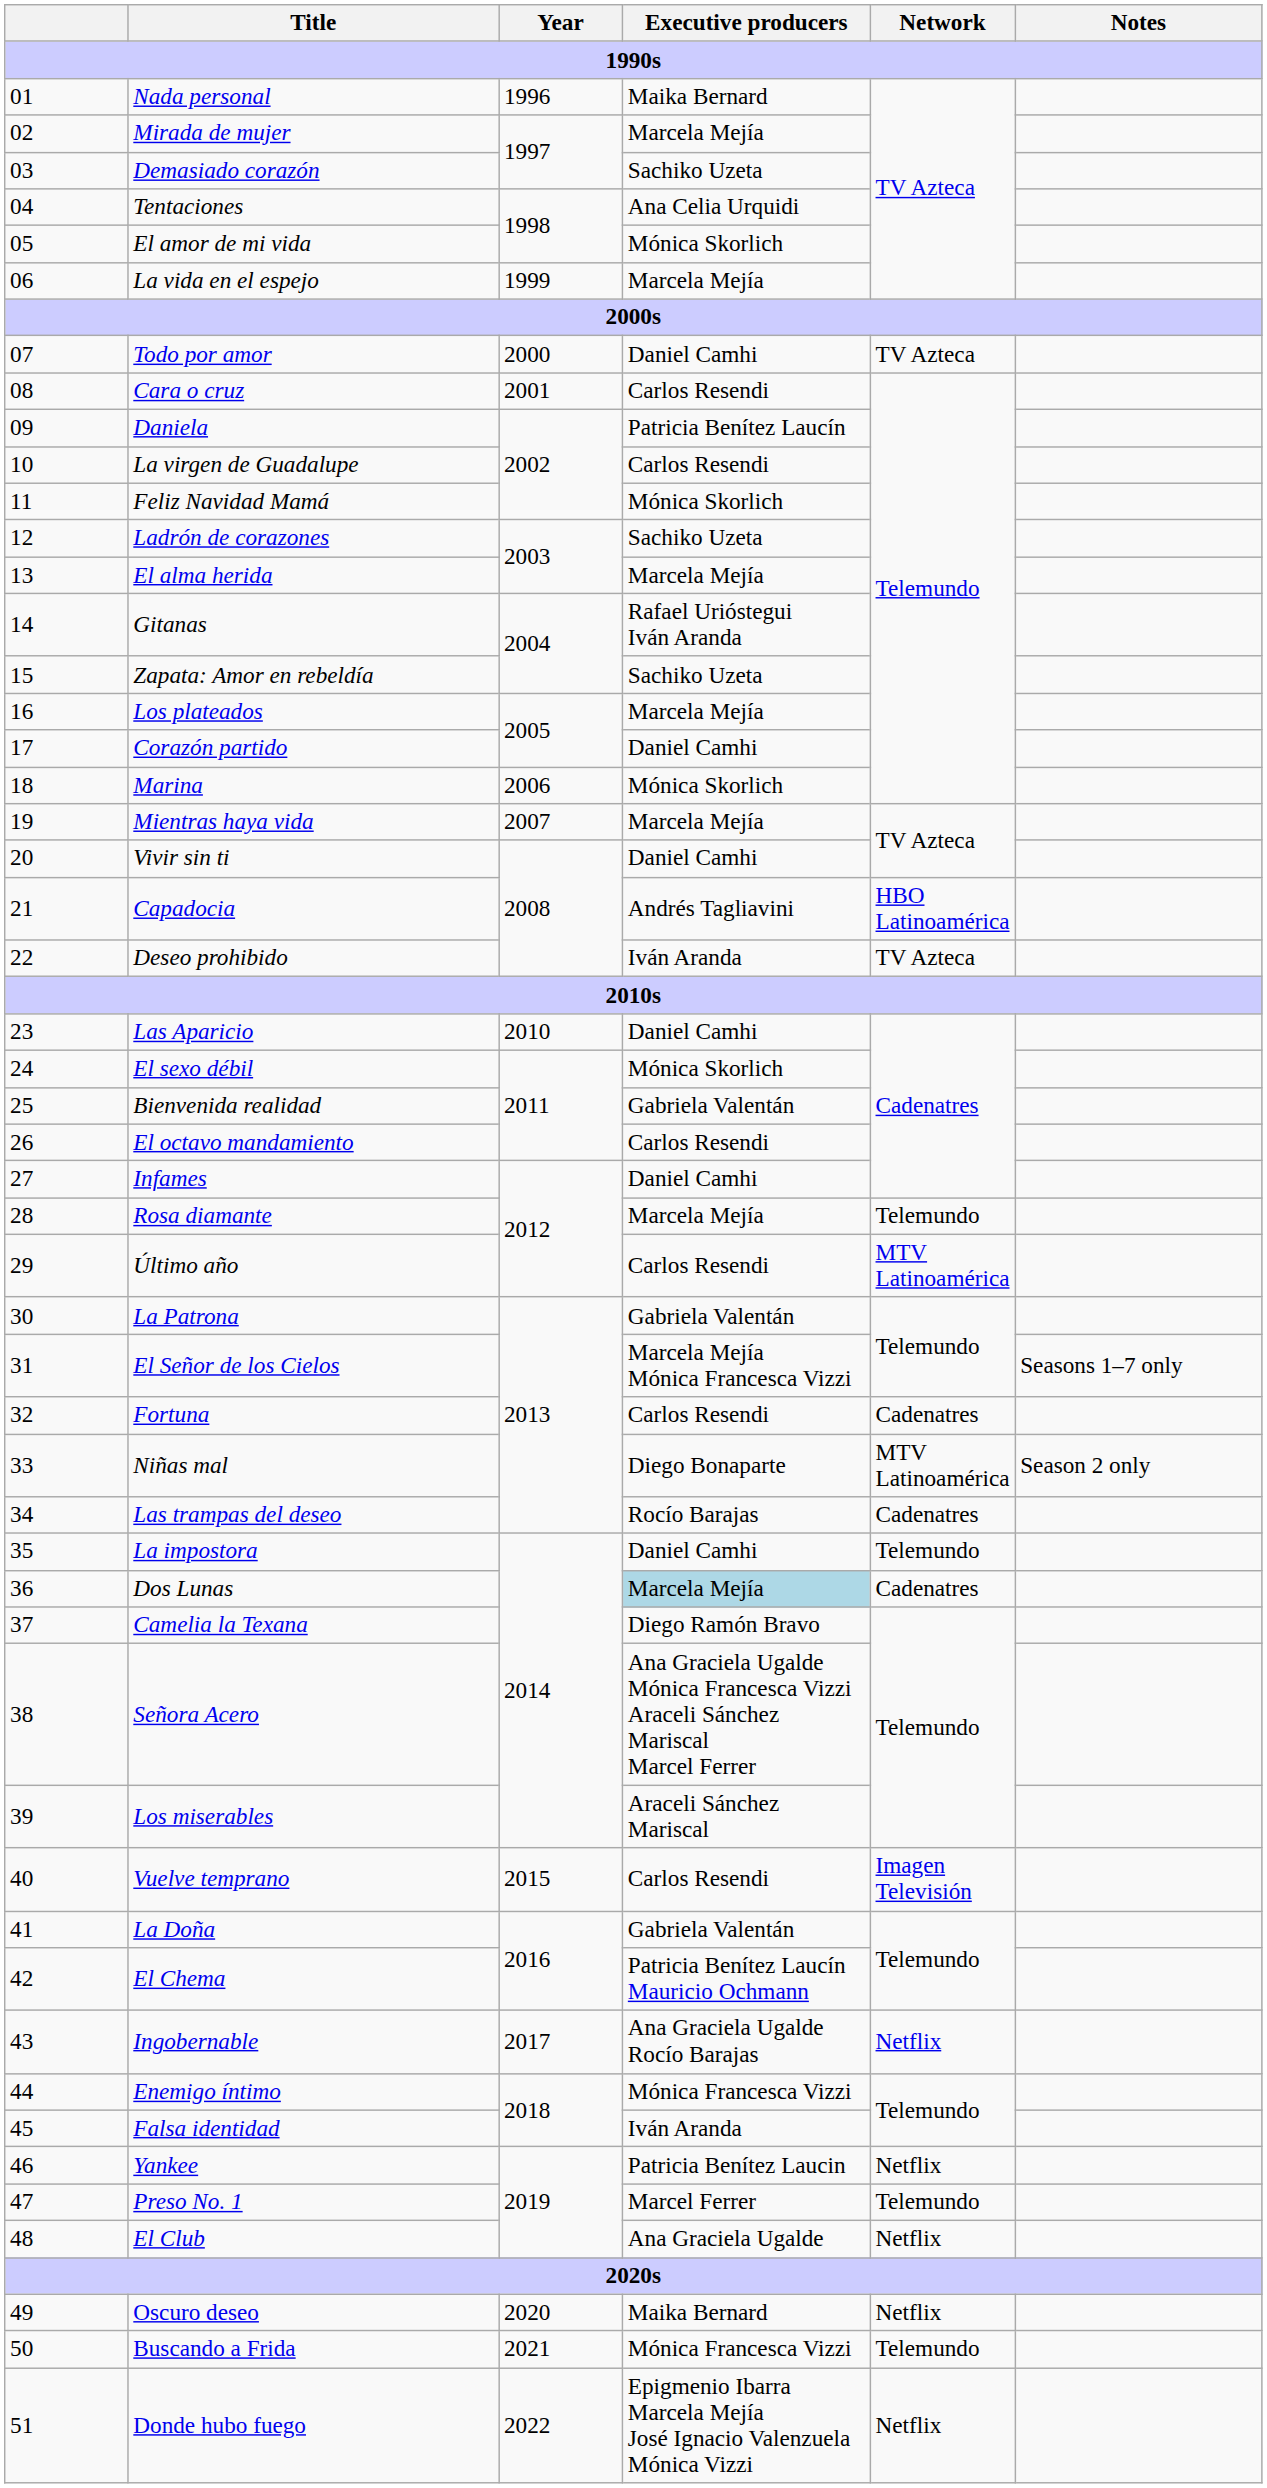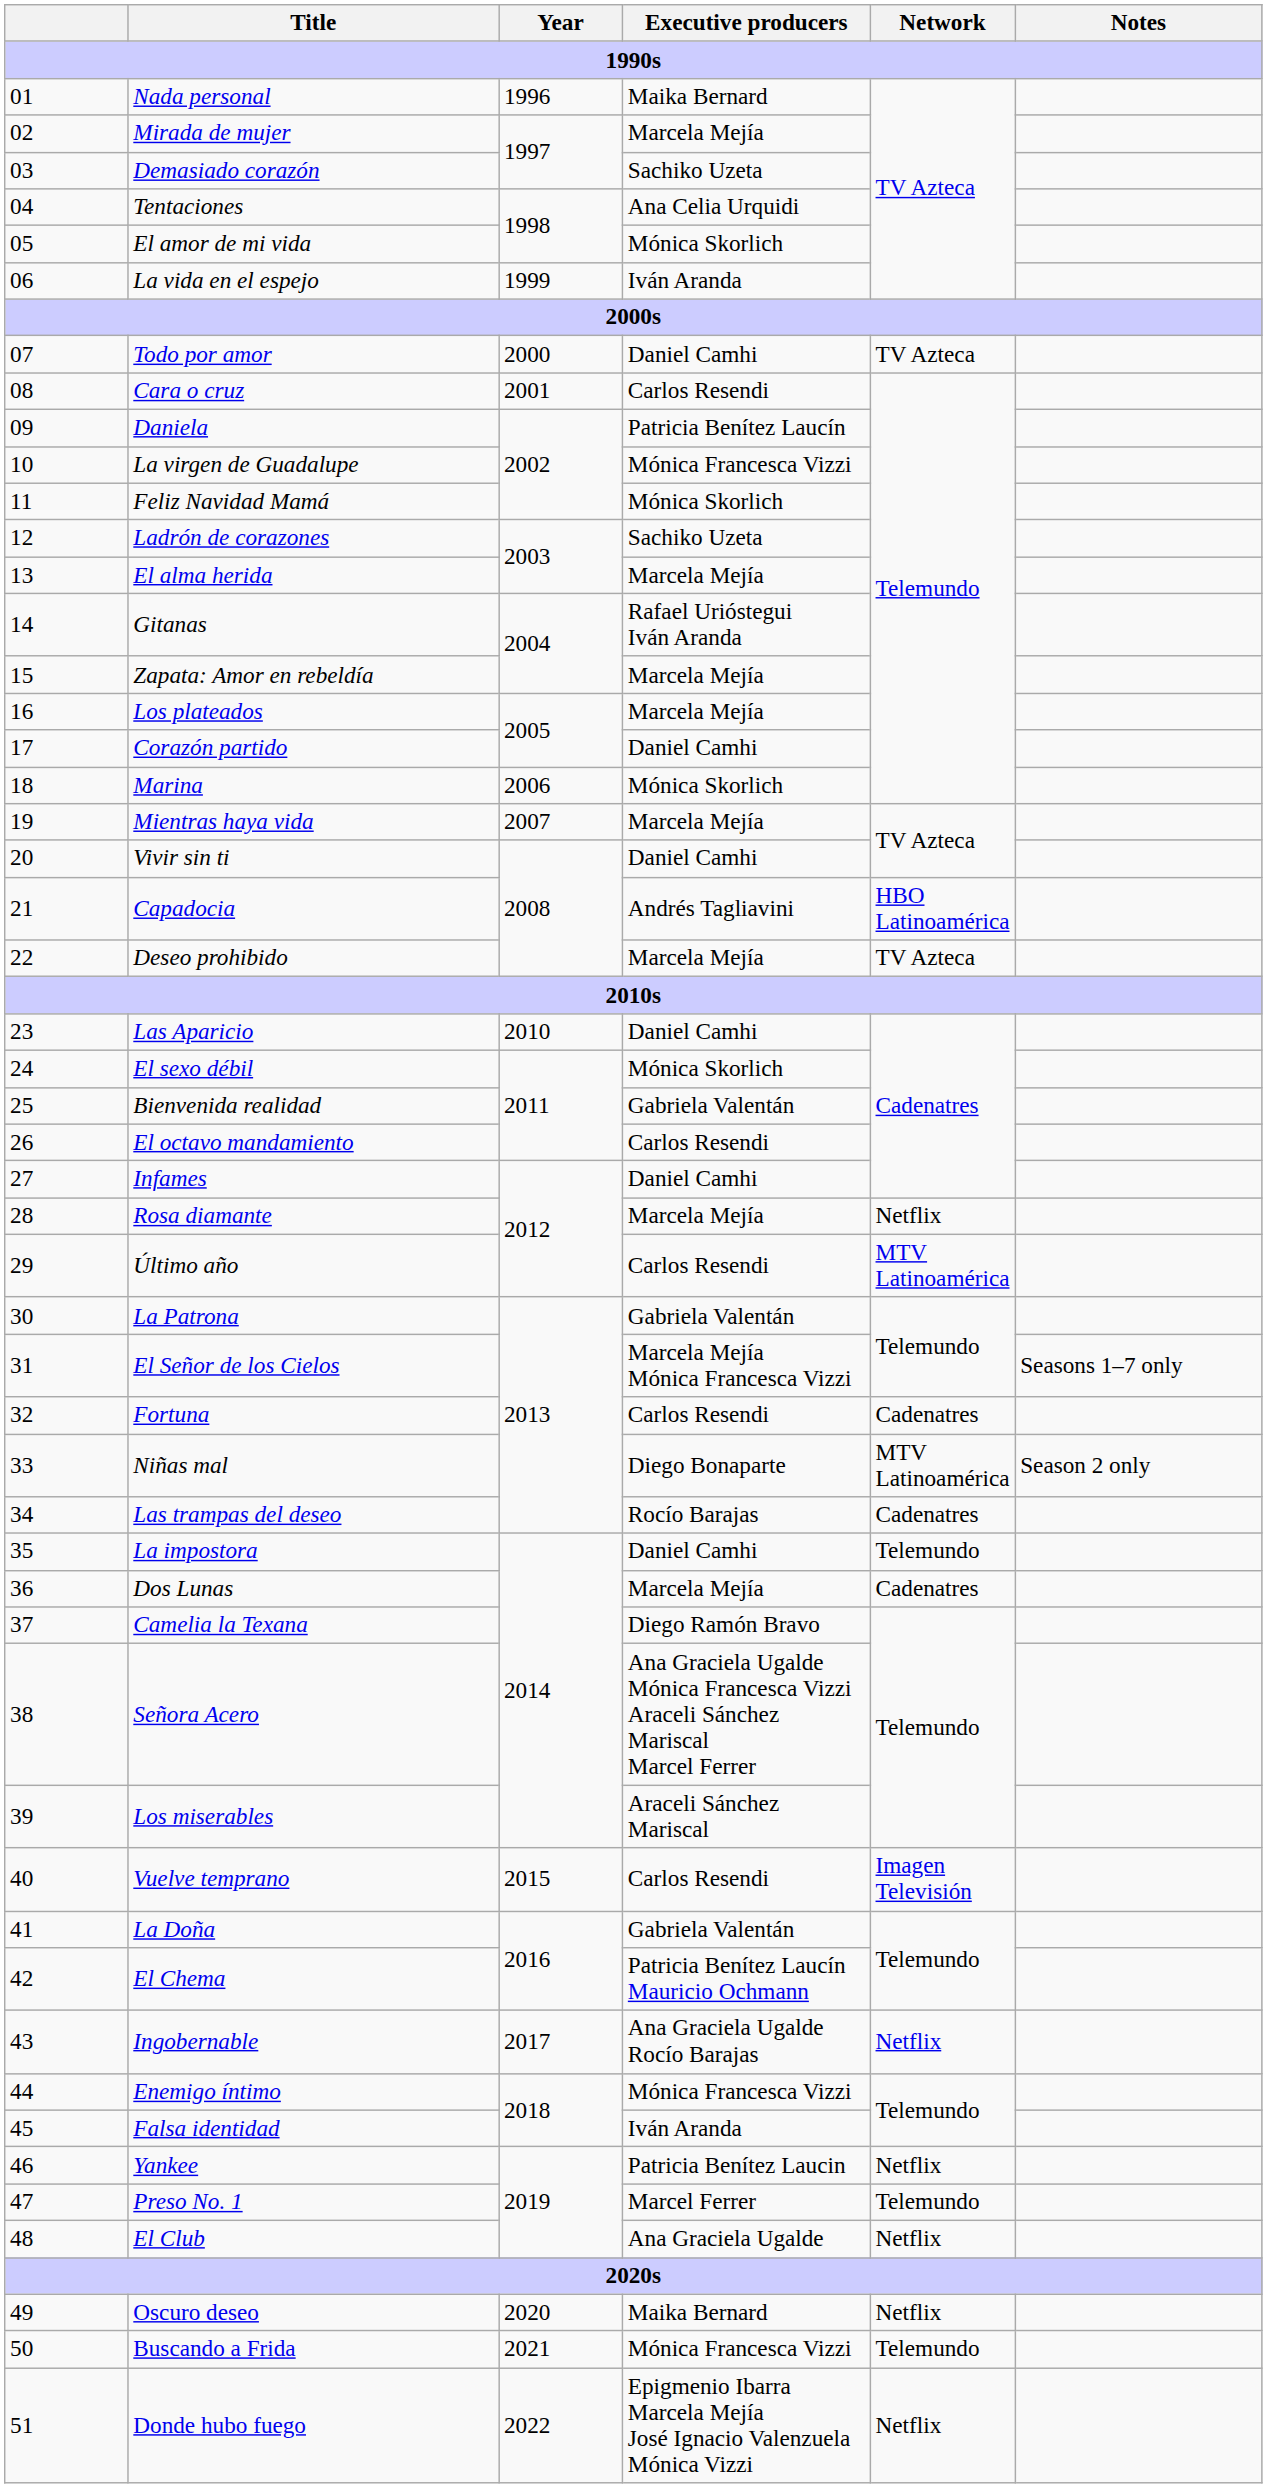(696, 280) Marcela Mejía -> (685, 280) Iván Aranda
(698, 464) Carlos Resendi -> (740, 464) Mónica Francesca Vizzi
(695, 674) Sachiko Uzeta -> (696, 674) Marcela Mejía
(685, 958) Iván Aranda -> (696, 958) Marcela Mejía
(928, 1215) Telemundo -> (908, 1215) Netflix
(696, 1588) lightblue background -> (696, 1588) no background
